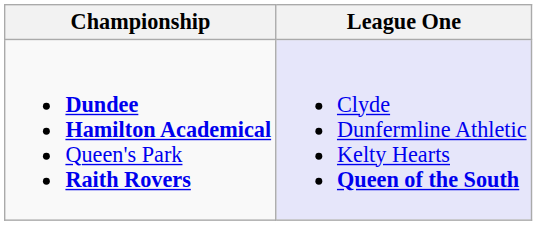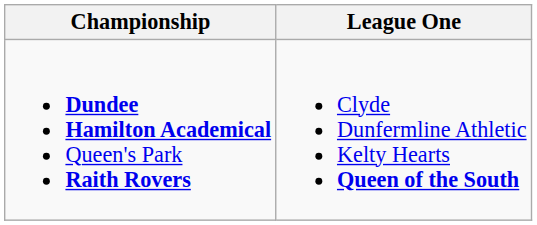(404, 142) lavender background -> (404, 142) no background
